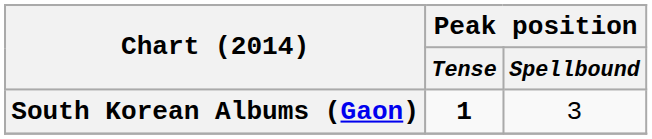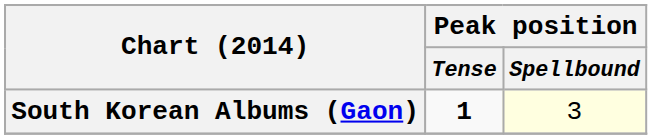(574, 111) no background -> (574, 111) lightyellow background
